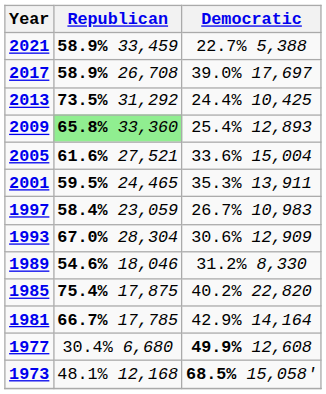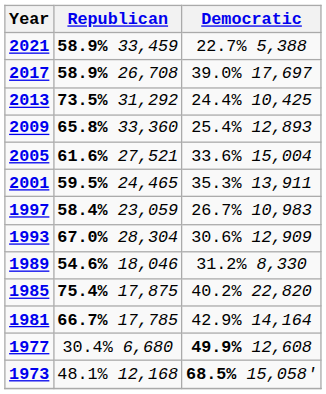(118, 128) lightgreen background -> (118, 128) no background
